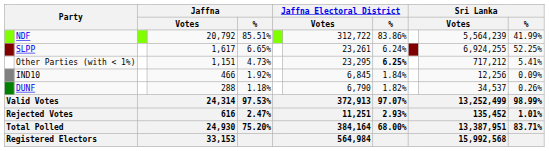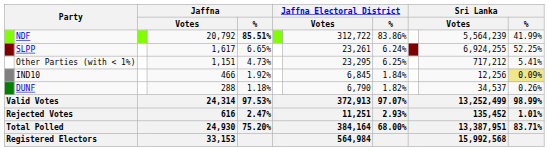(257, 37) normal -> (257, 37) bold
(395, 62) bold -> (395, 62) normal
(530, 75) no background -> (530, 75) khaki background
